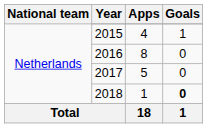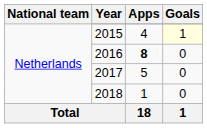(183, 34) no background -> (183, 34) lightyellow background
(144, 53) normal -> (144, 53) bold
(183, 93) bold -> (183, 93) normal
